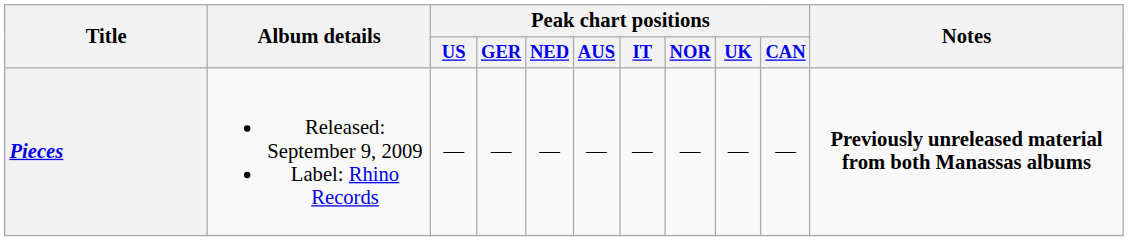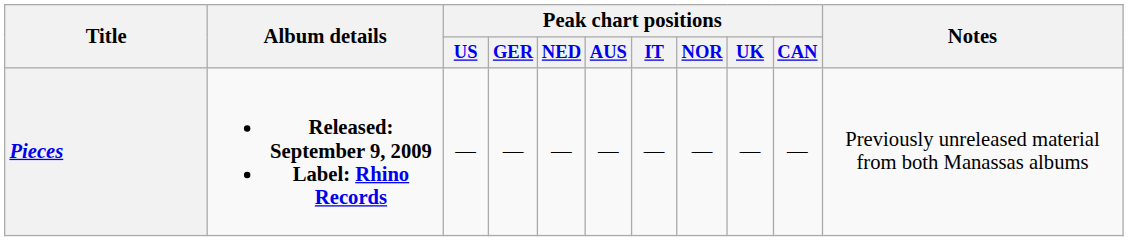(319, 163) normal -> (325, 163) bold
(967, 151) bold -> (972, 151) normal
